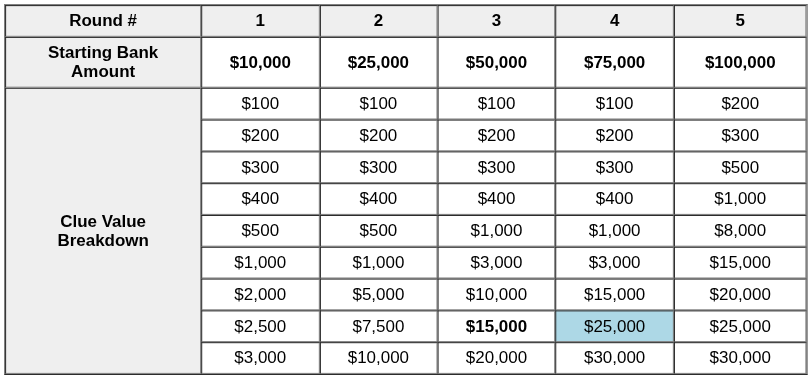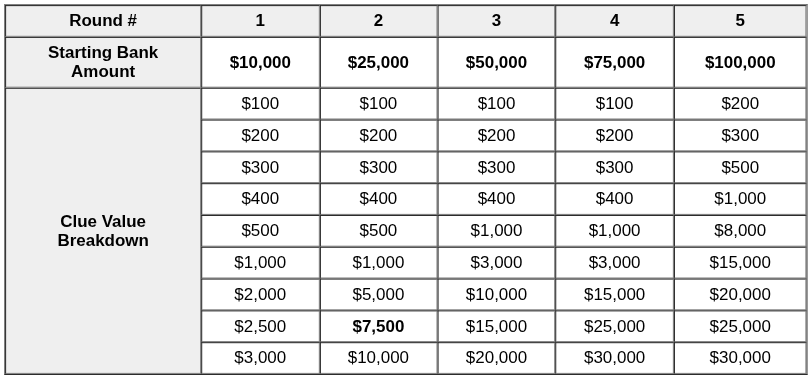(378, 326) normal -> (378, 326) bold
(497, 326) bold -> (497, 326) normal
(615, 326) lightblue background -> (615, 326) no background
